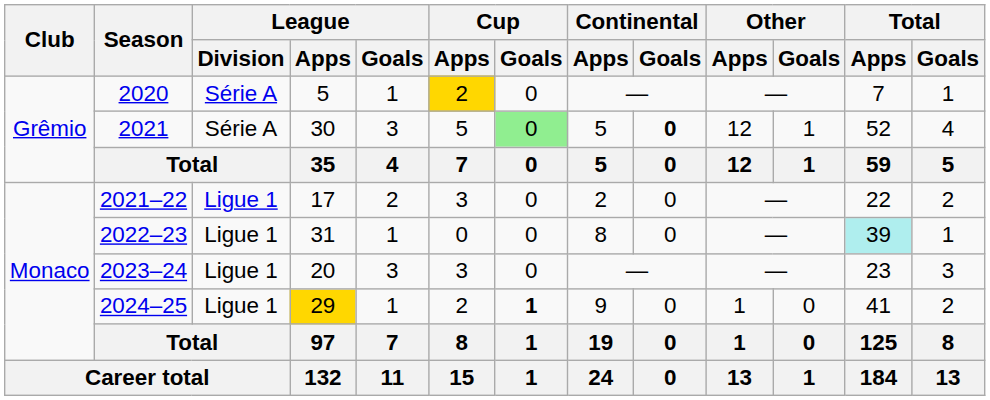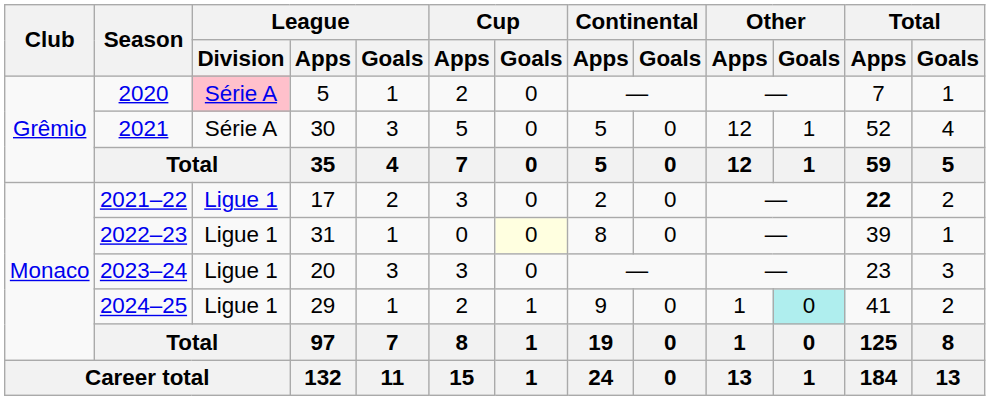(241, 93) no background -> (241, 93) pink background
(462, 93) gold background -> (462, 93) no background
(531, 128) lightgreen background -> (531, 128) no background
(670, 128) bold -> (670, 128) normal
(878, 199) normal -> (878, 199) bold
(531, 235) no background -> (531, 235) lightyellow background
(878, 235) paleturquoise background -> (878, 235) no background
(323, 306) gold background -> (323, 306) no background
(531, 306) bold -> (531, 306) normal
(809, 306) no background -> (809, 306) paleturquoise background
